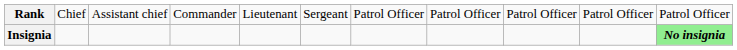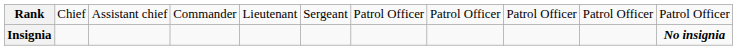(694, 34) lightgreen background -> (694, 34) no background
